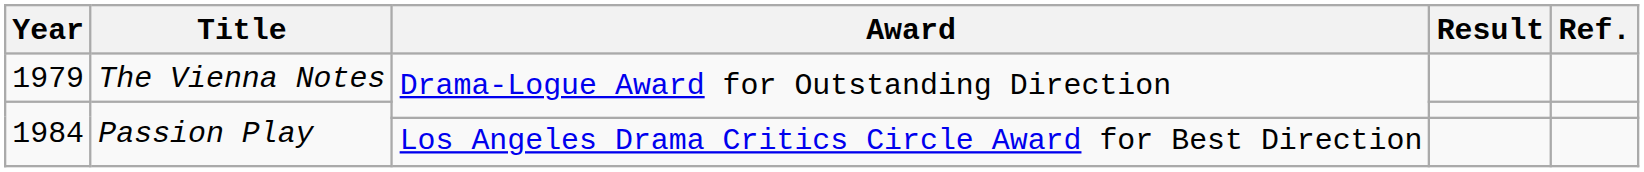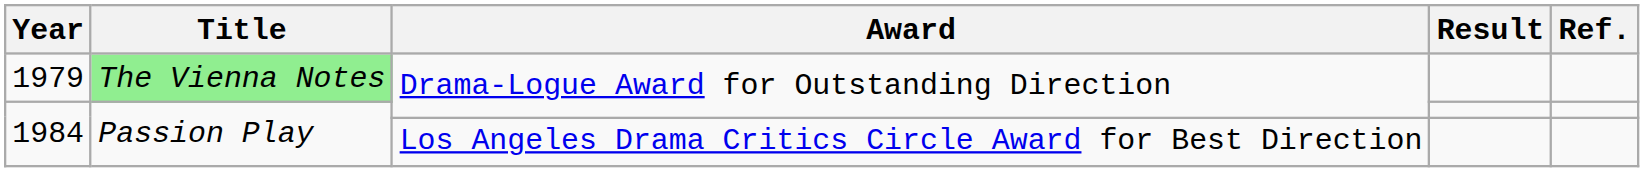(242, 78) no background -> (242, 78) lightgreen background
